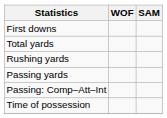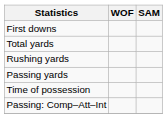rows swapped: (56, 90) <-> (48, 105)
